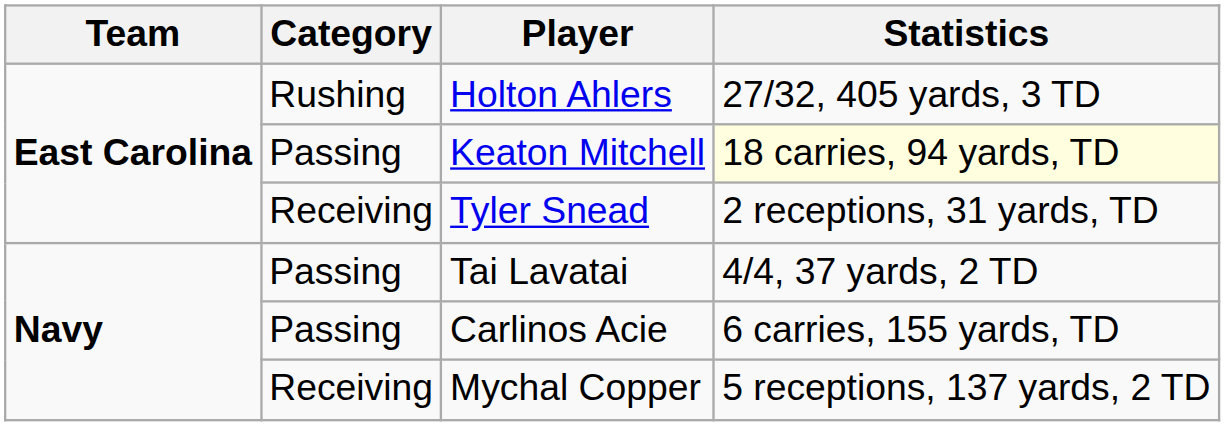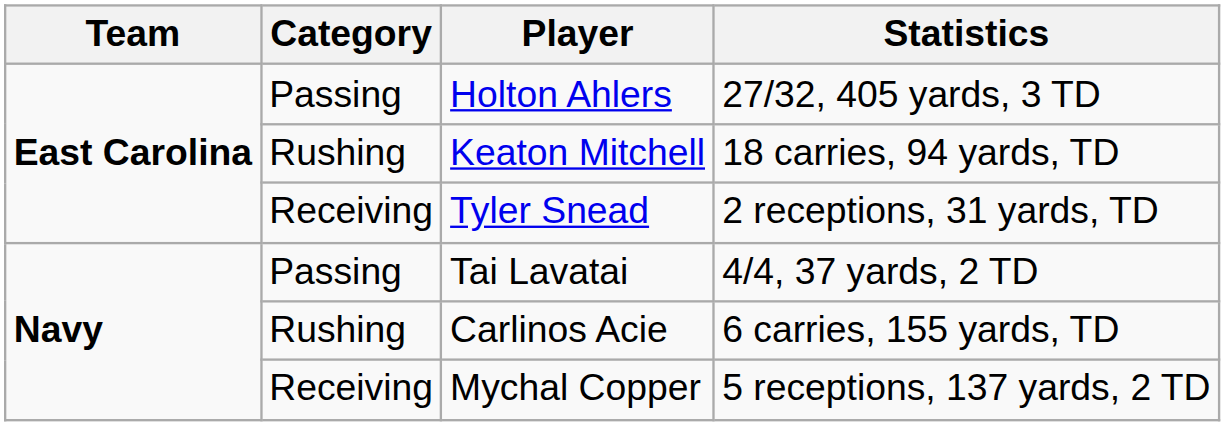(338, 93) Rushing -> (336, 93) Passing
(336, 152) Passing -> (338, 152) Rushing
(921, 152) lightyellow background -> (921, 152) no background
(336, 329) Passing -> (338, 329) Rushing
